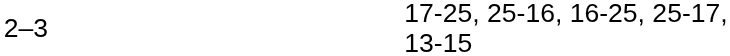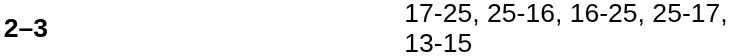(26, 28) normal -> (26, 28) bold
